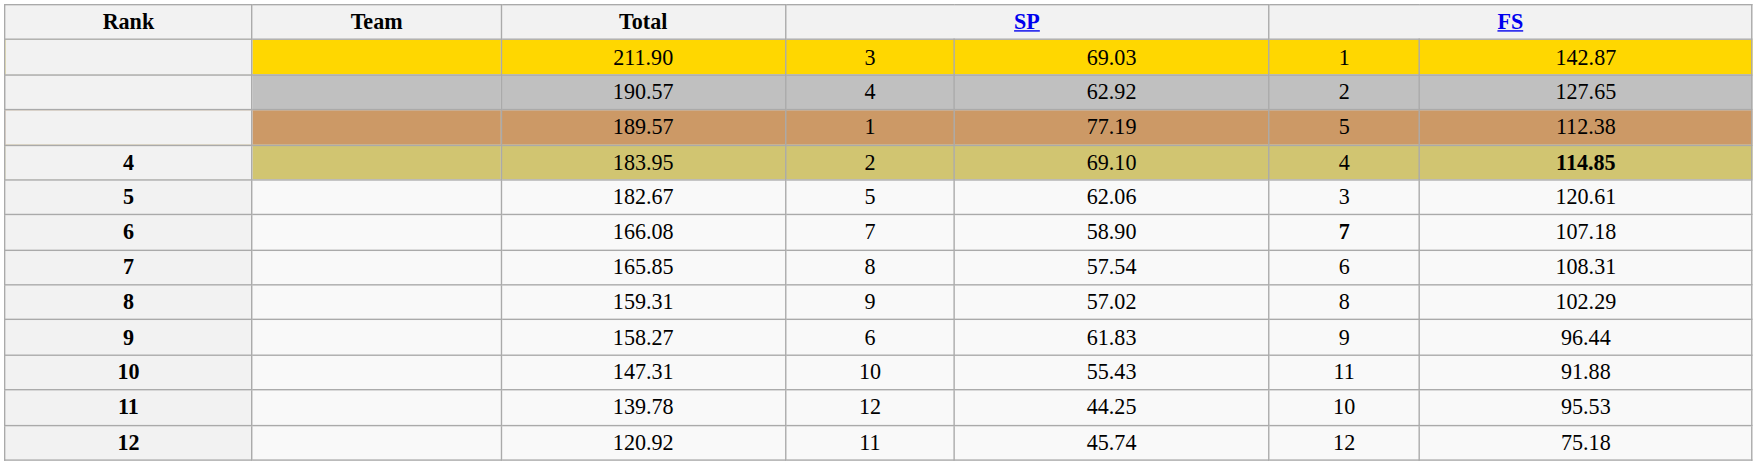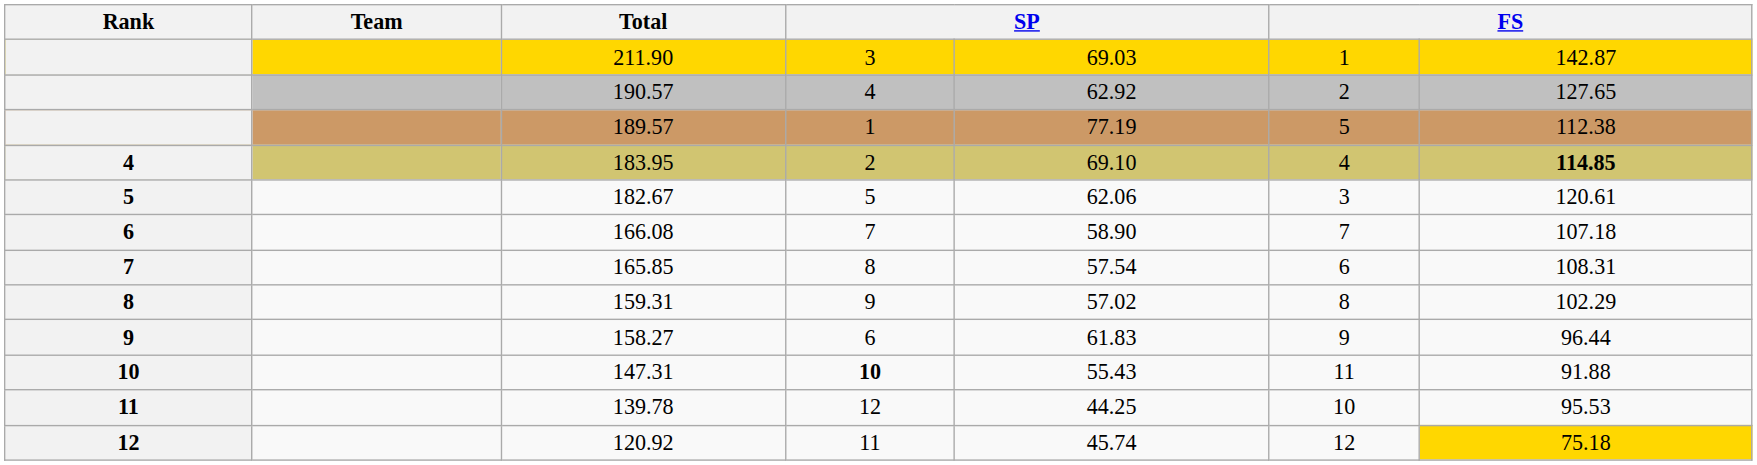(1344, 232) bold -> (1344, 232) normal
(870, 372) normal -> (870, 372) bold
(1586, 442) no background -> (1586, 442) gold background
